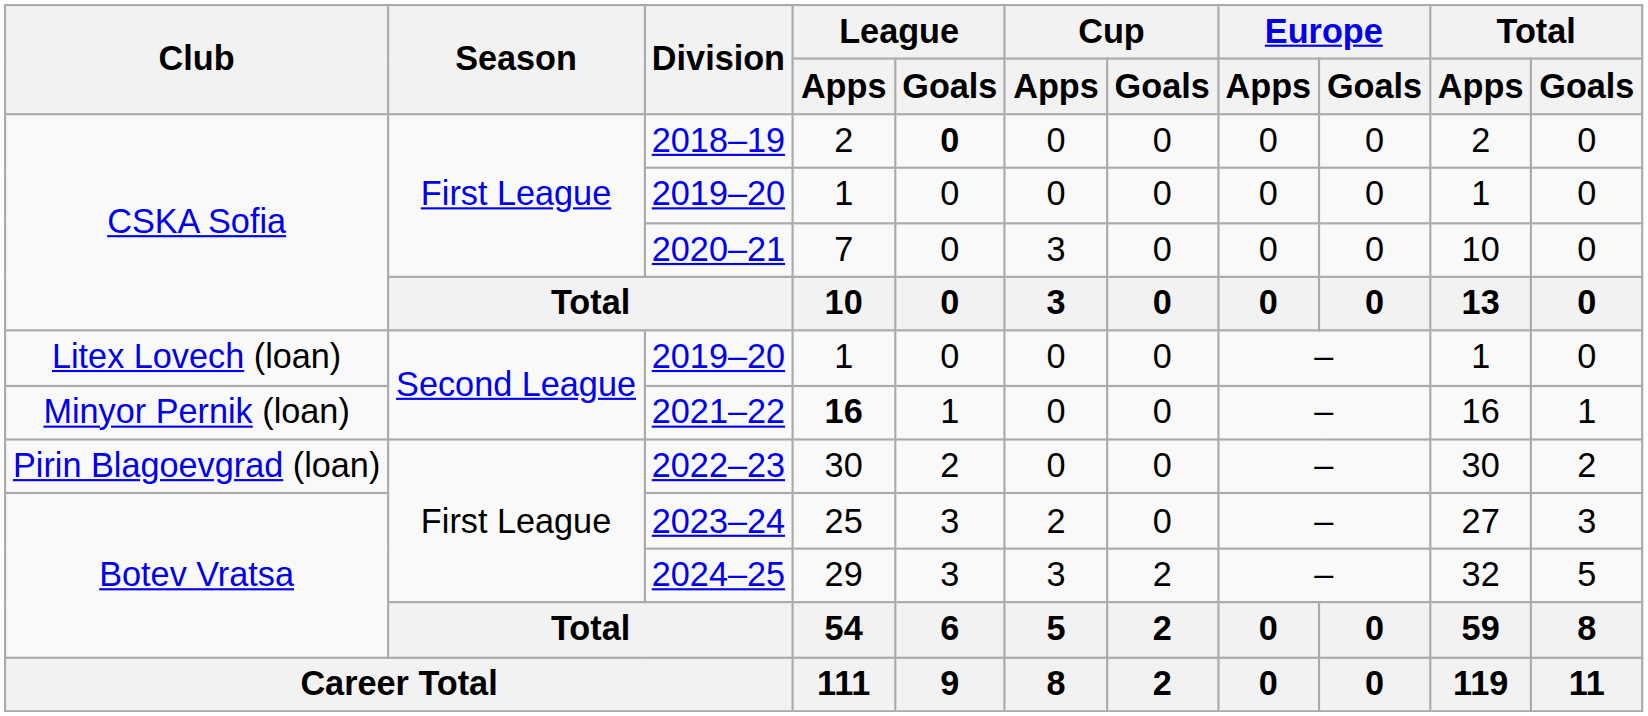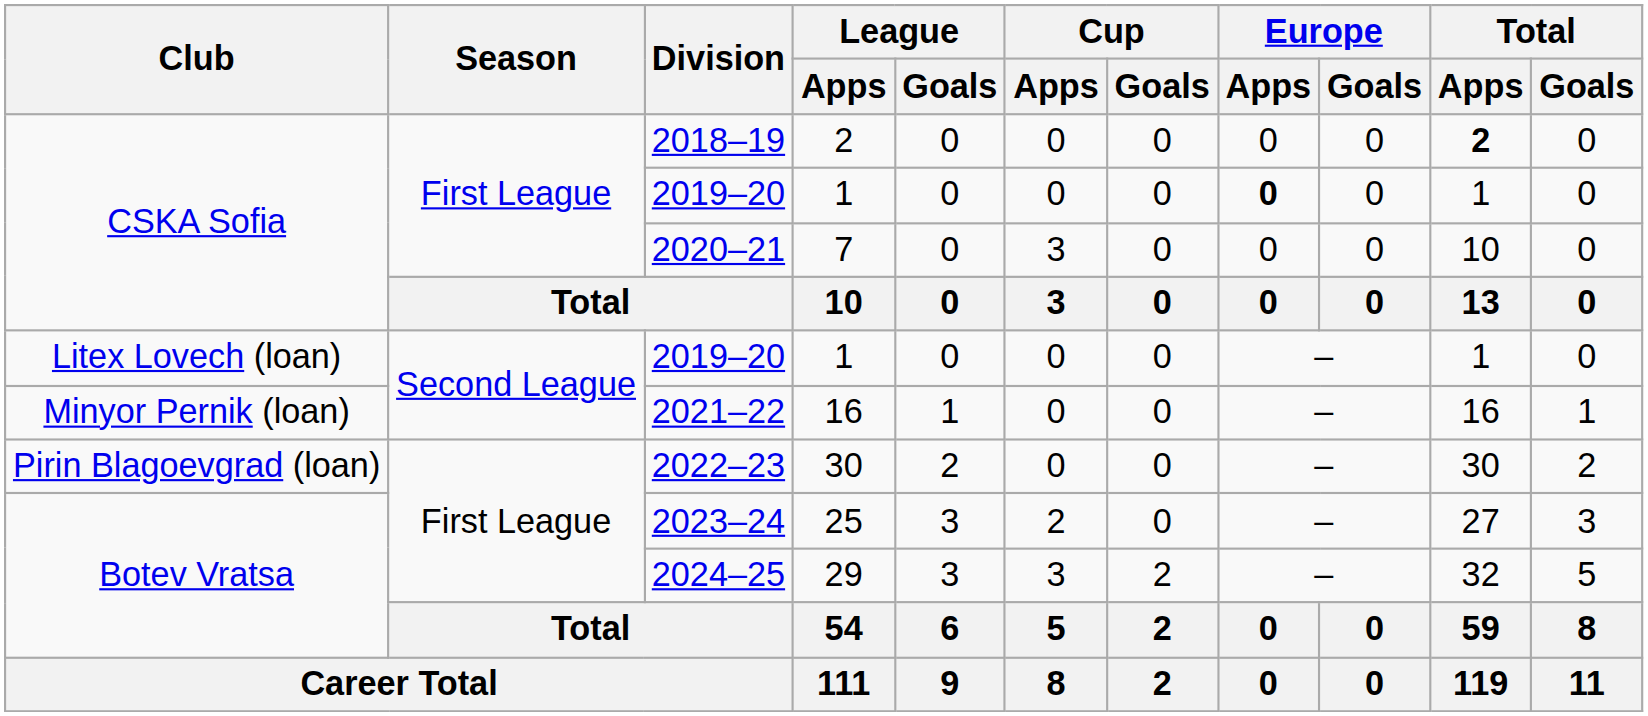(950, 140) bold -> (950, 140) normal
(1481, 140) normal -> (1481, 140) bold
(1268, 194) normal -> (1268, 194) bold
(844, 411) bold -> (844, 411) normal
